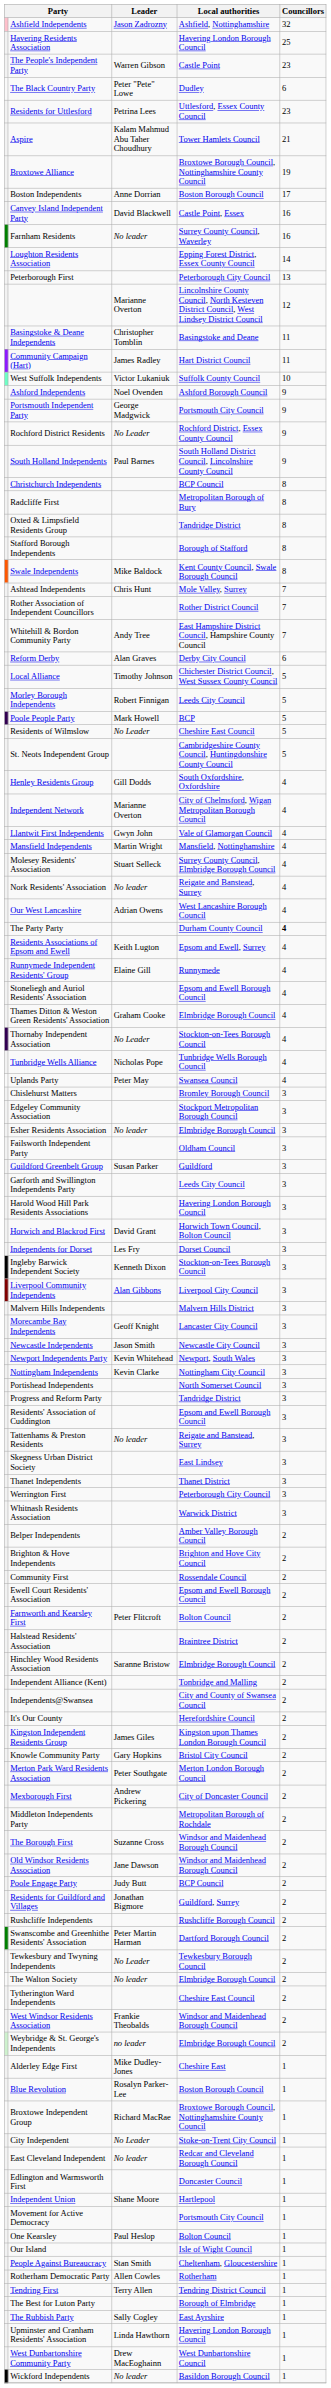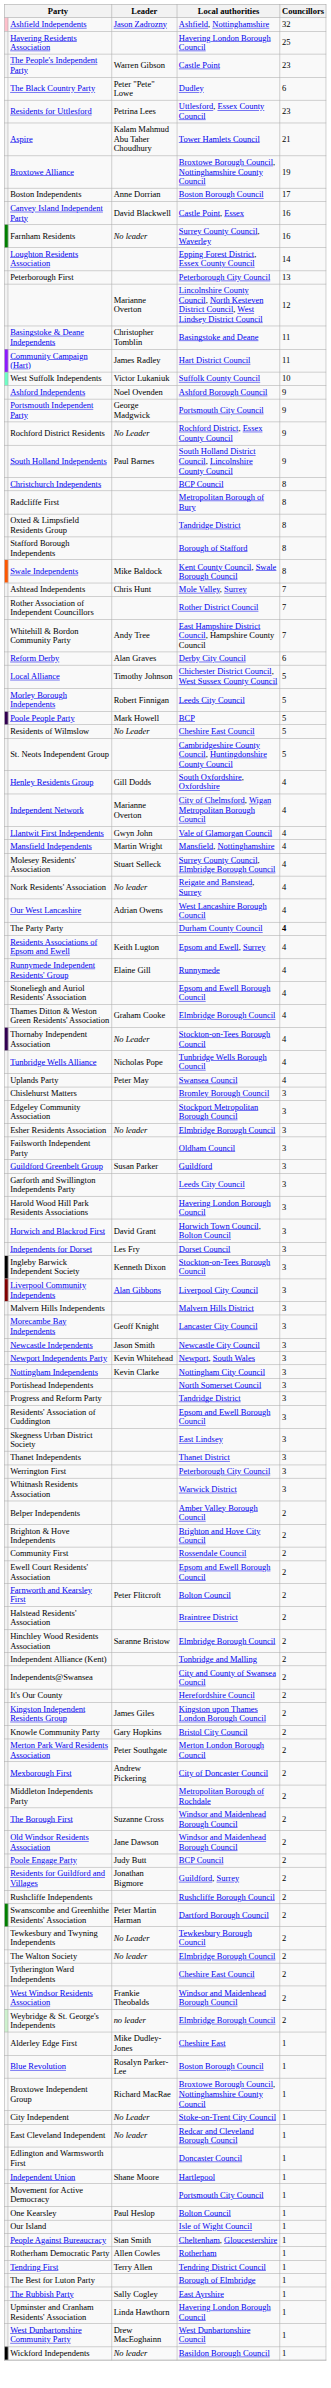- row: (48, 1440)
